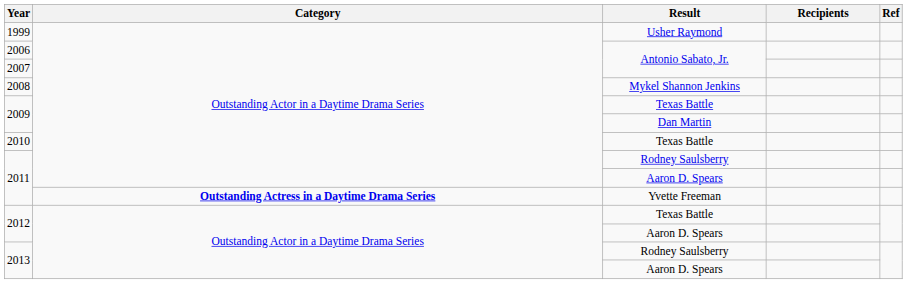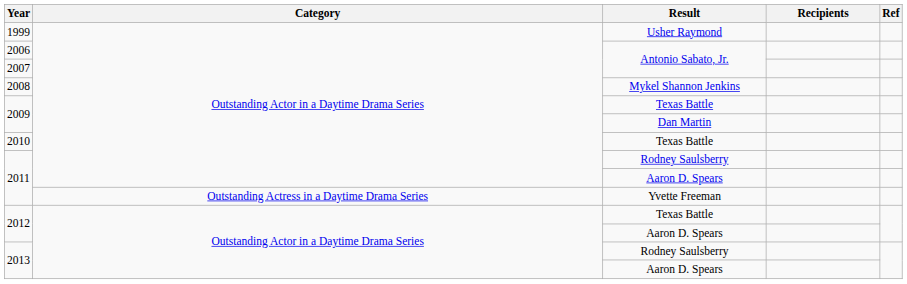(318, 196) bold -> (318, 196) normal
